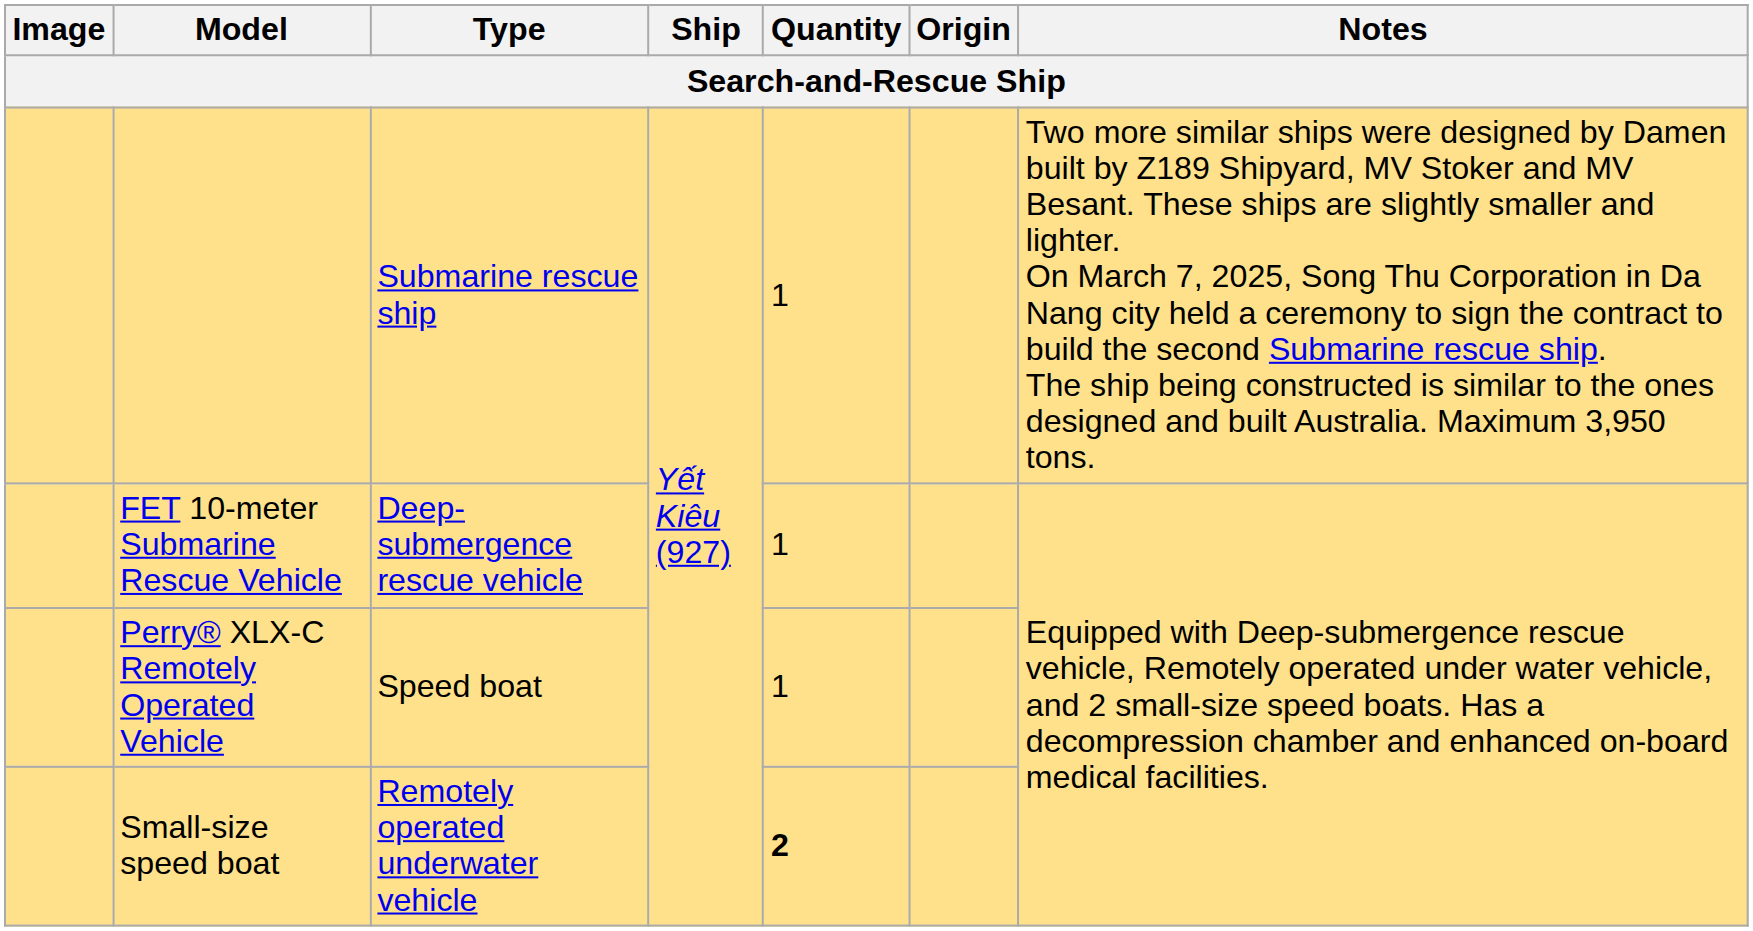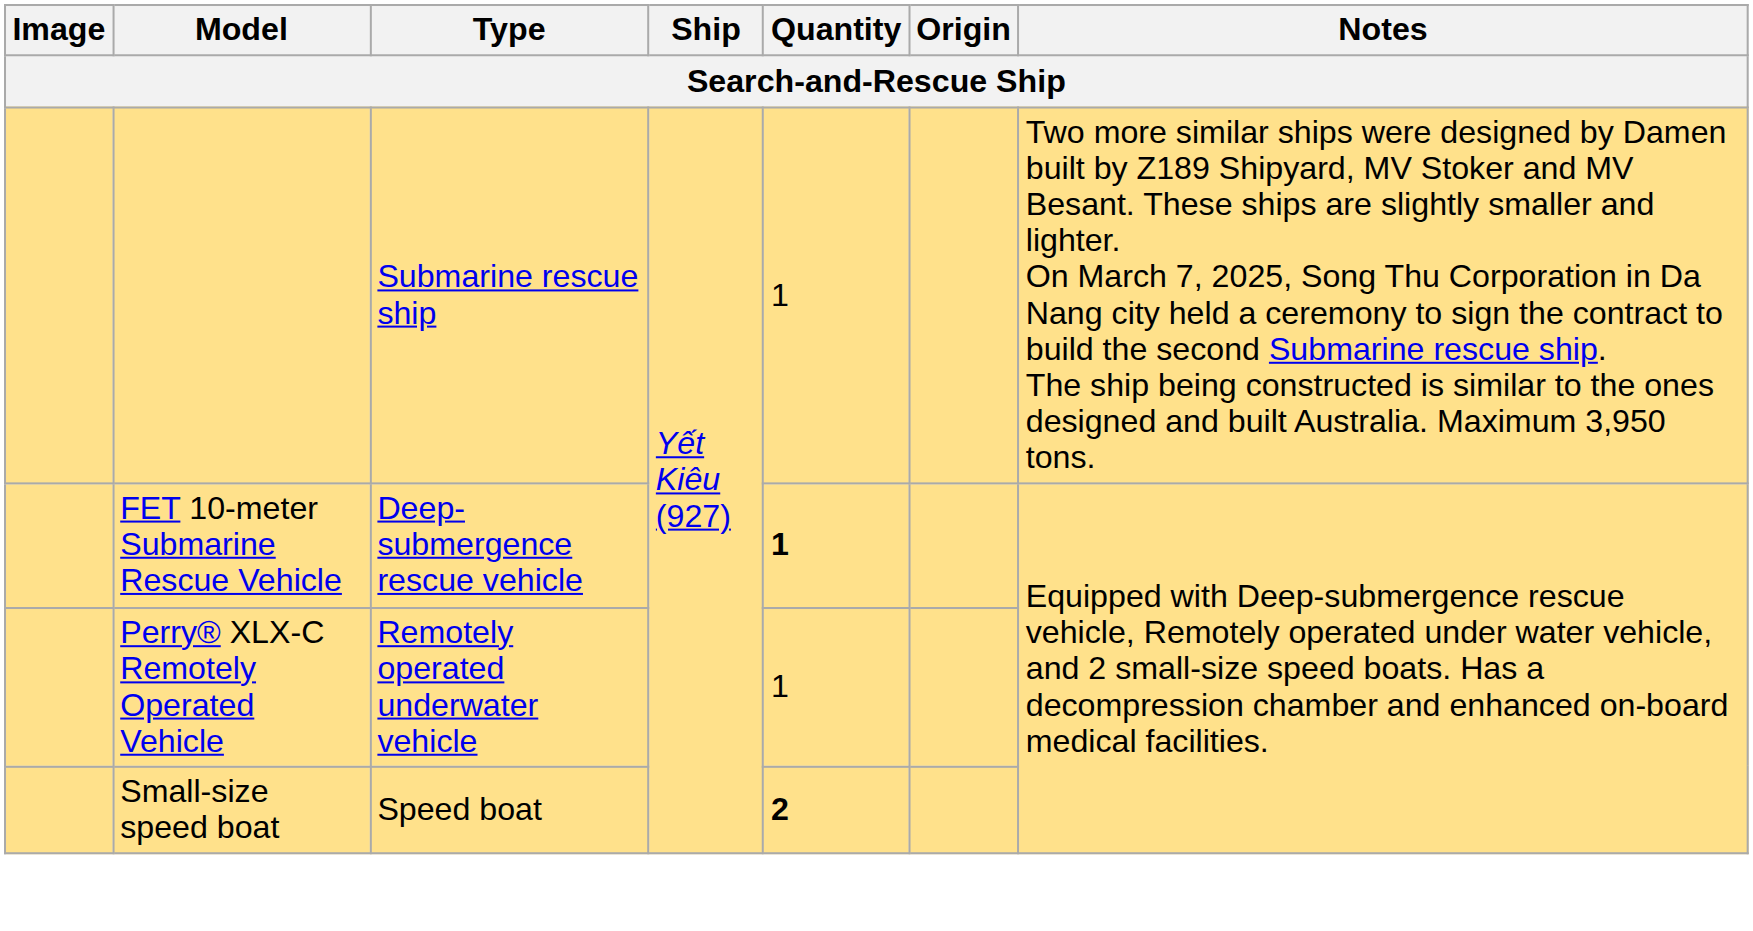(780, 544) normal -> (780, 544) bold
(460, 686) Speed boat -> (458, 686) Remotely operated underwater vehicle
(458, 845) Remotely operated underwater vehicle -> (460, 809) Speed boat
